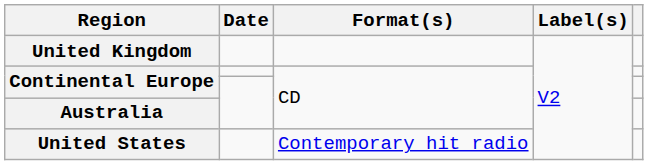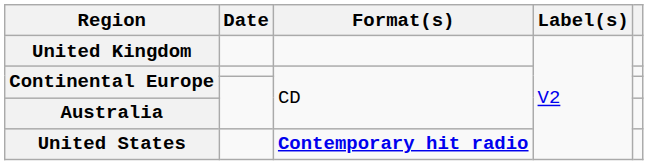(403, 144) normal -> (403, 144) bold
